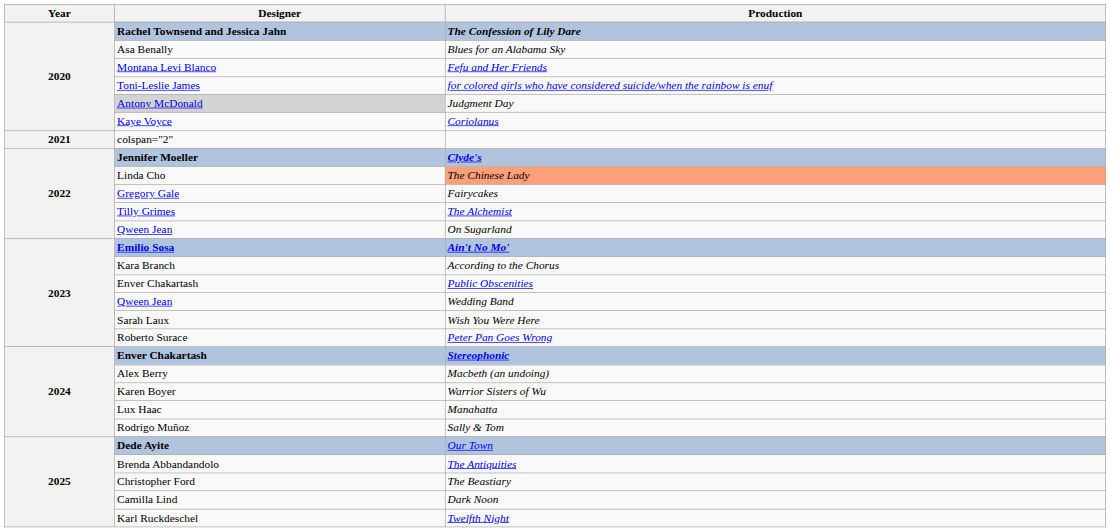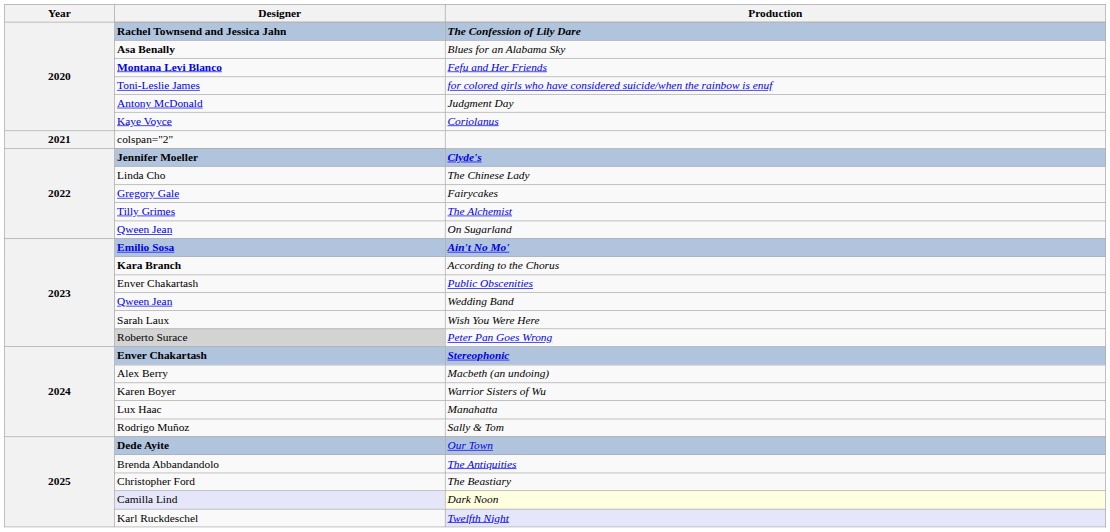(145, 49) normal -> (146, 49) bold
(167, 67) normal -> (169, 67) bold
(160, 103) lightgrey background -> (160, 103) no background
(489, 175) lightsalmon background -> (489, 175) no background
(146, 265) normal -> (149, 265) bold
(152, 337) no background -> (152, 337) lightgrey background
(147, 499) no background -> (147, 499) lavender background
(473, 499) no background -> (473, 499) lightyellow background
(478, 517) no background -> (478, 517) lavender background
